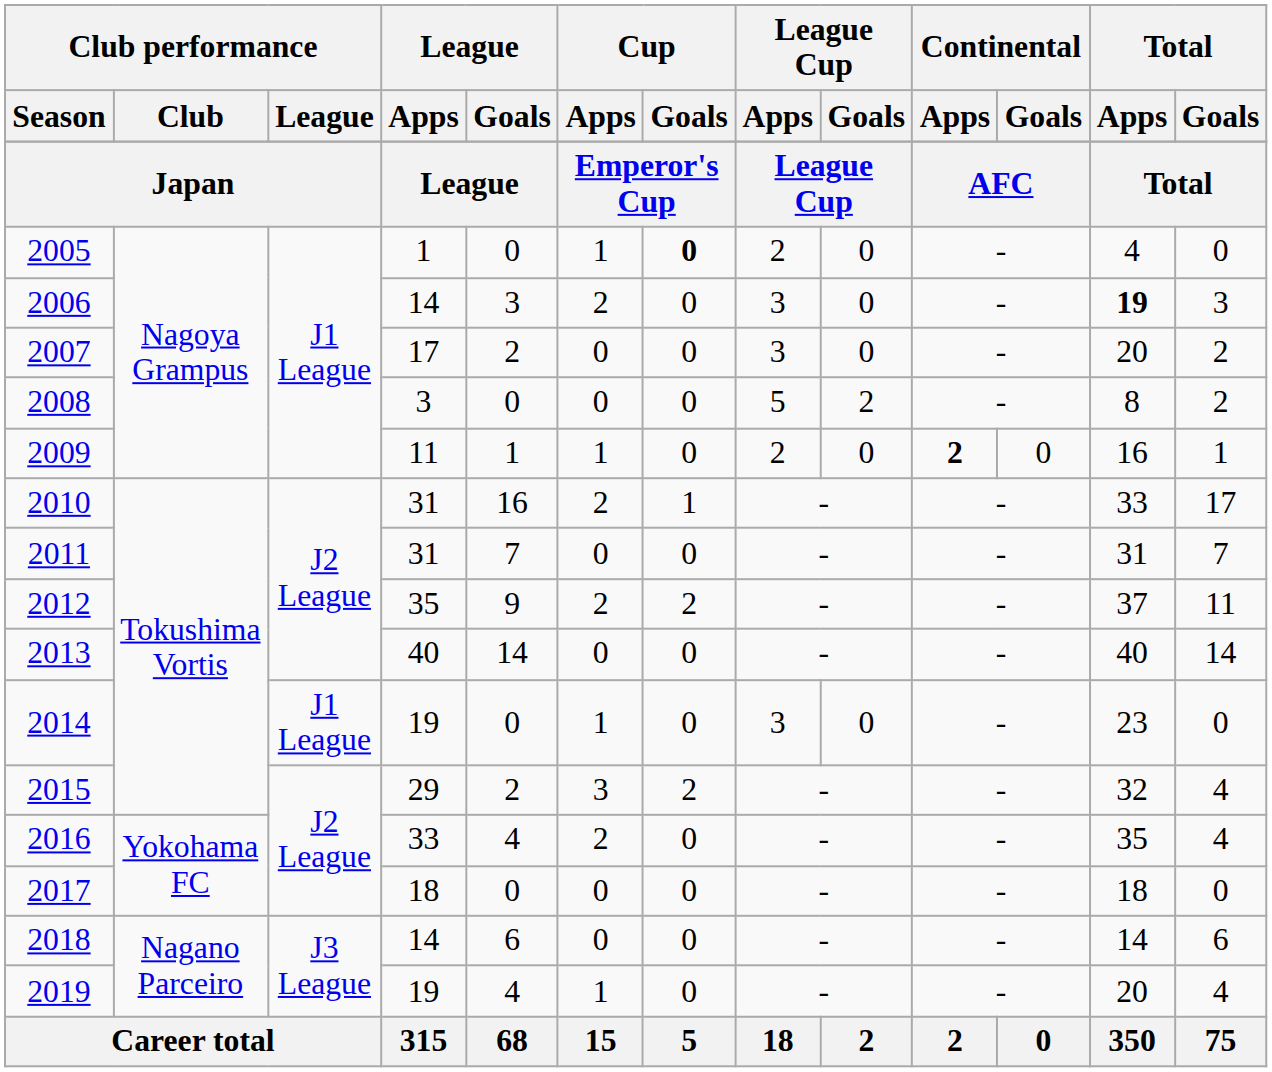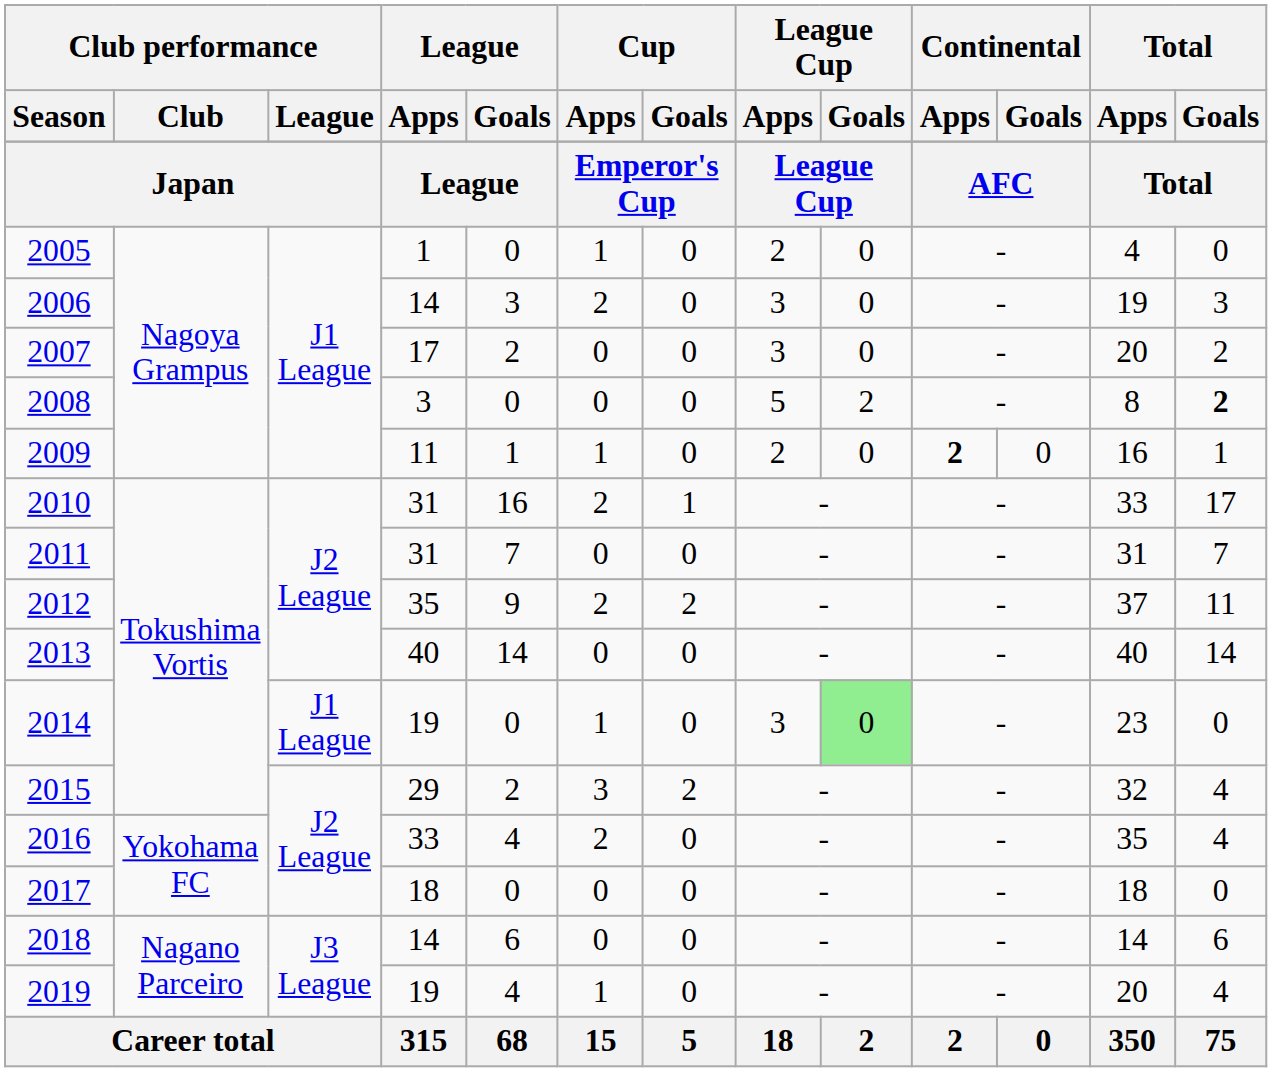(689, 251) bold -> (689, 251) normal
(1132, 301) bold -> (1132, 301) normal
(1221, 402) normal -> (1221, 402) bold
(866, 721) no background -> (866, 721) lightgreen background
